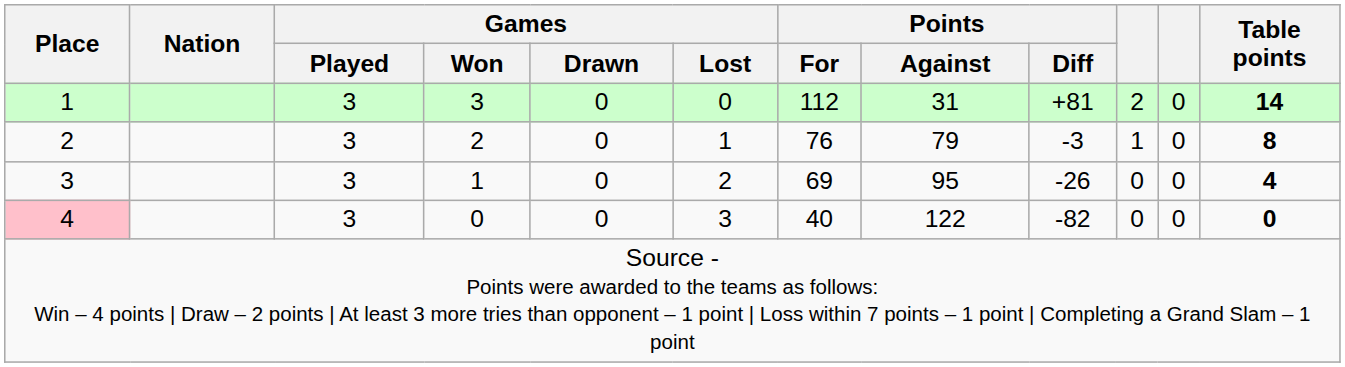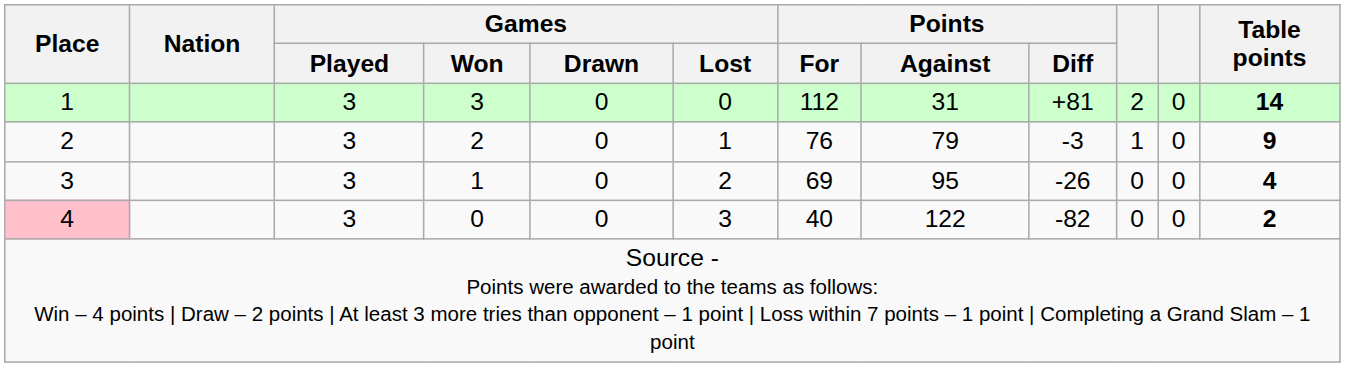(1270, 141) 8 -> (1270, 141) 9
(1270, 219) 0 -> (1270, 219) 2
